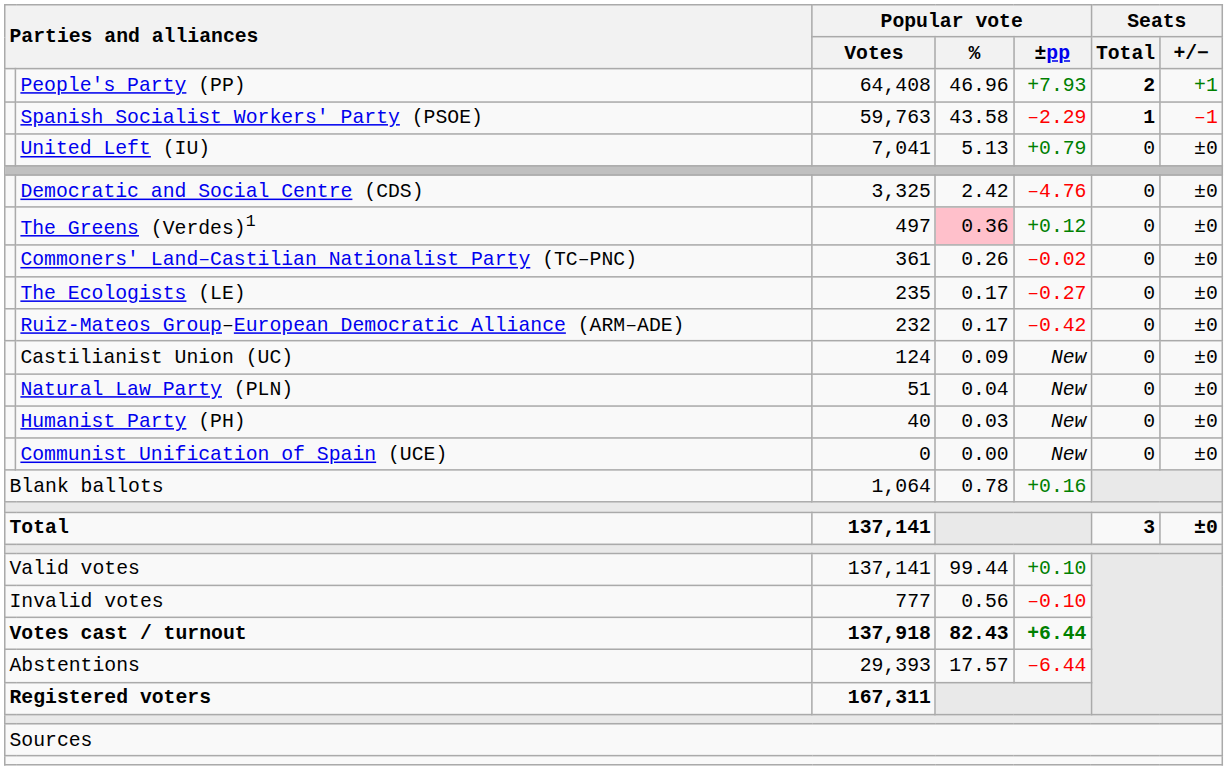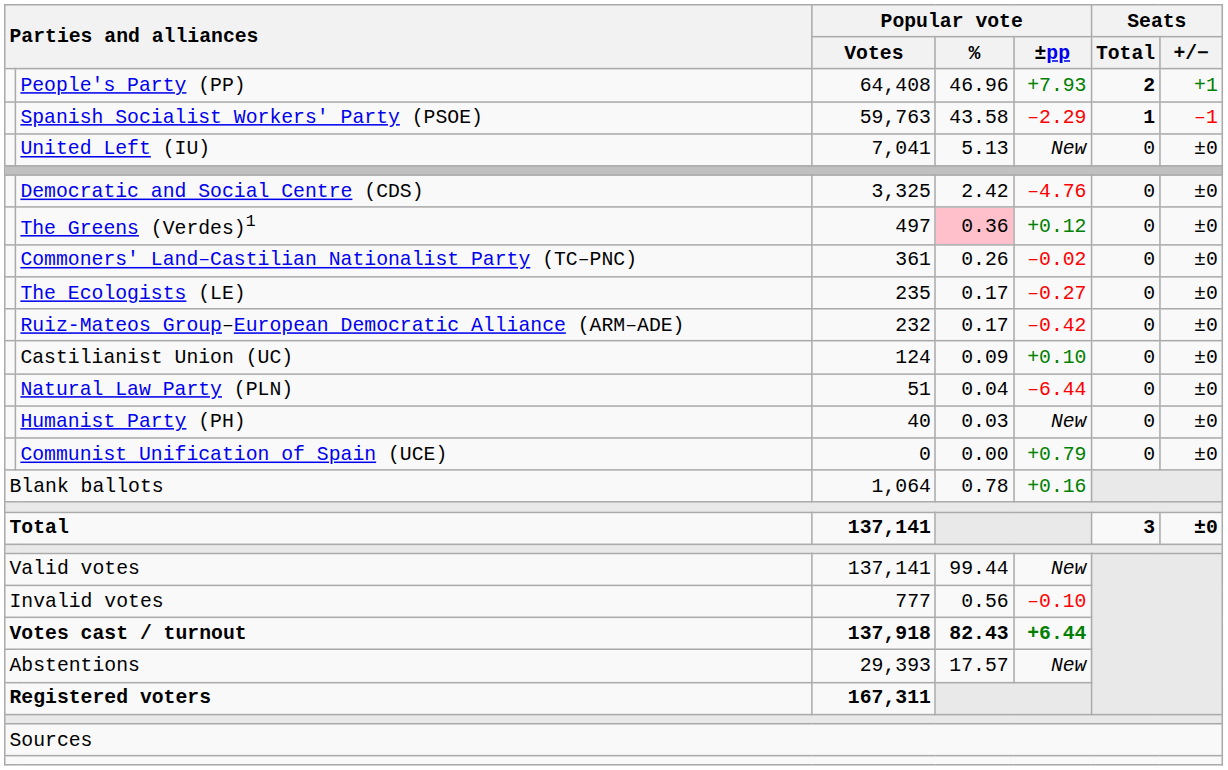(1057, 150) +0.79 -> (1069, 150) New
(1069, 357) New -> (1057, 357) +0.10
(1069, 390) New -> (1057, 390) –6.44
(1069, 454) New -> (1057, 454) +0.79
(1057, 569) +0.10 -> (1069, 569) New
(1057, 666) –6.44 -> (1069, 666) New
